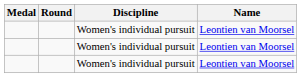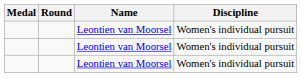columns swapped: (247, 13) <-> (136, 13)
